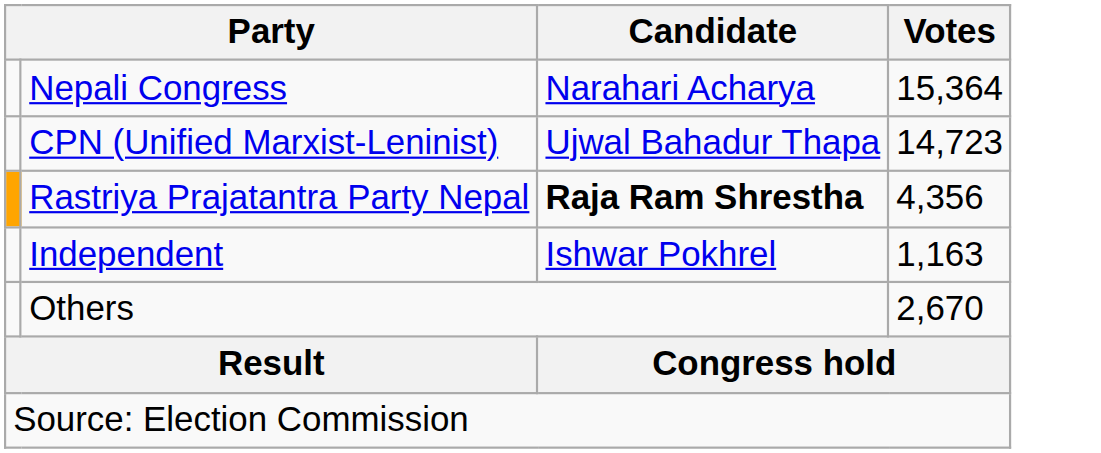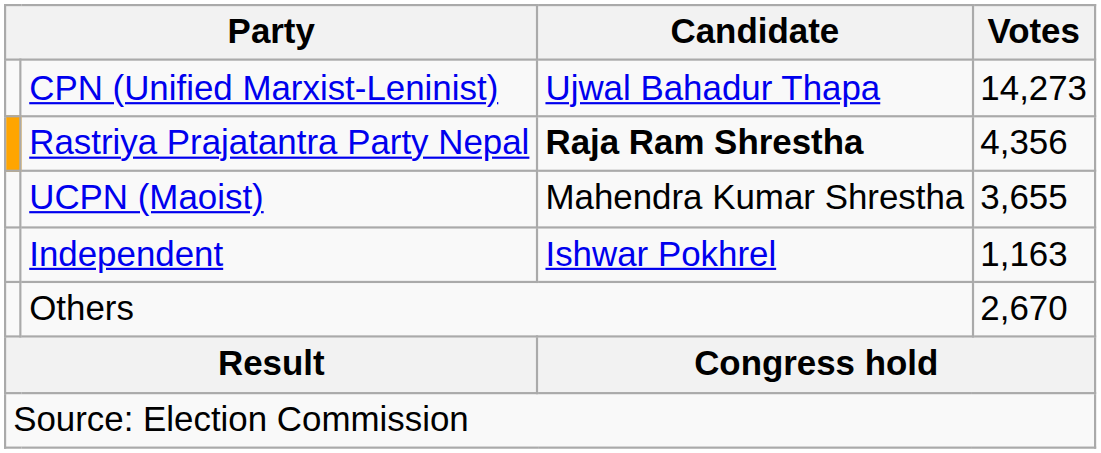- row: (158, 87)
(950, 142) 14,723 -> (1034, 87) 14,273
+ row: (146, 198)
